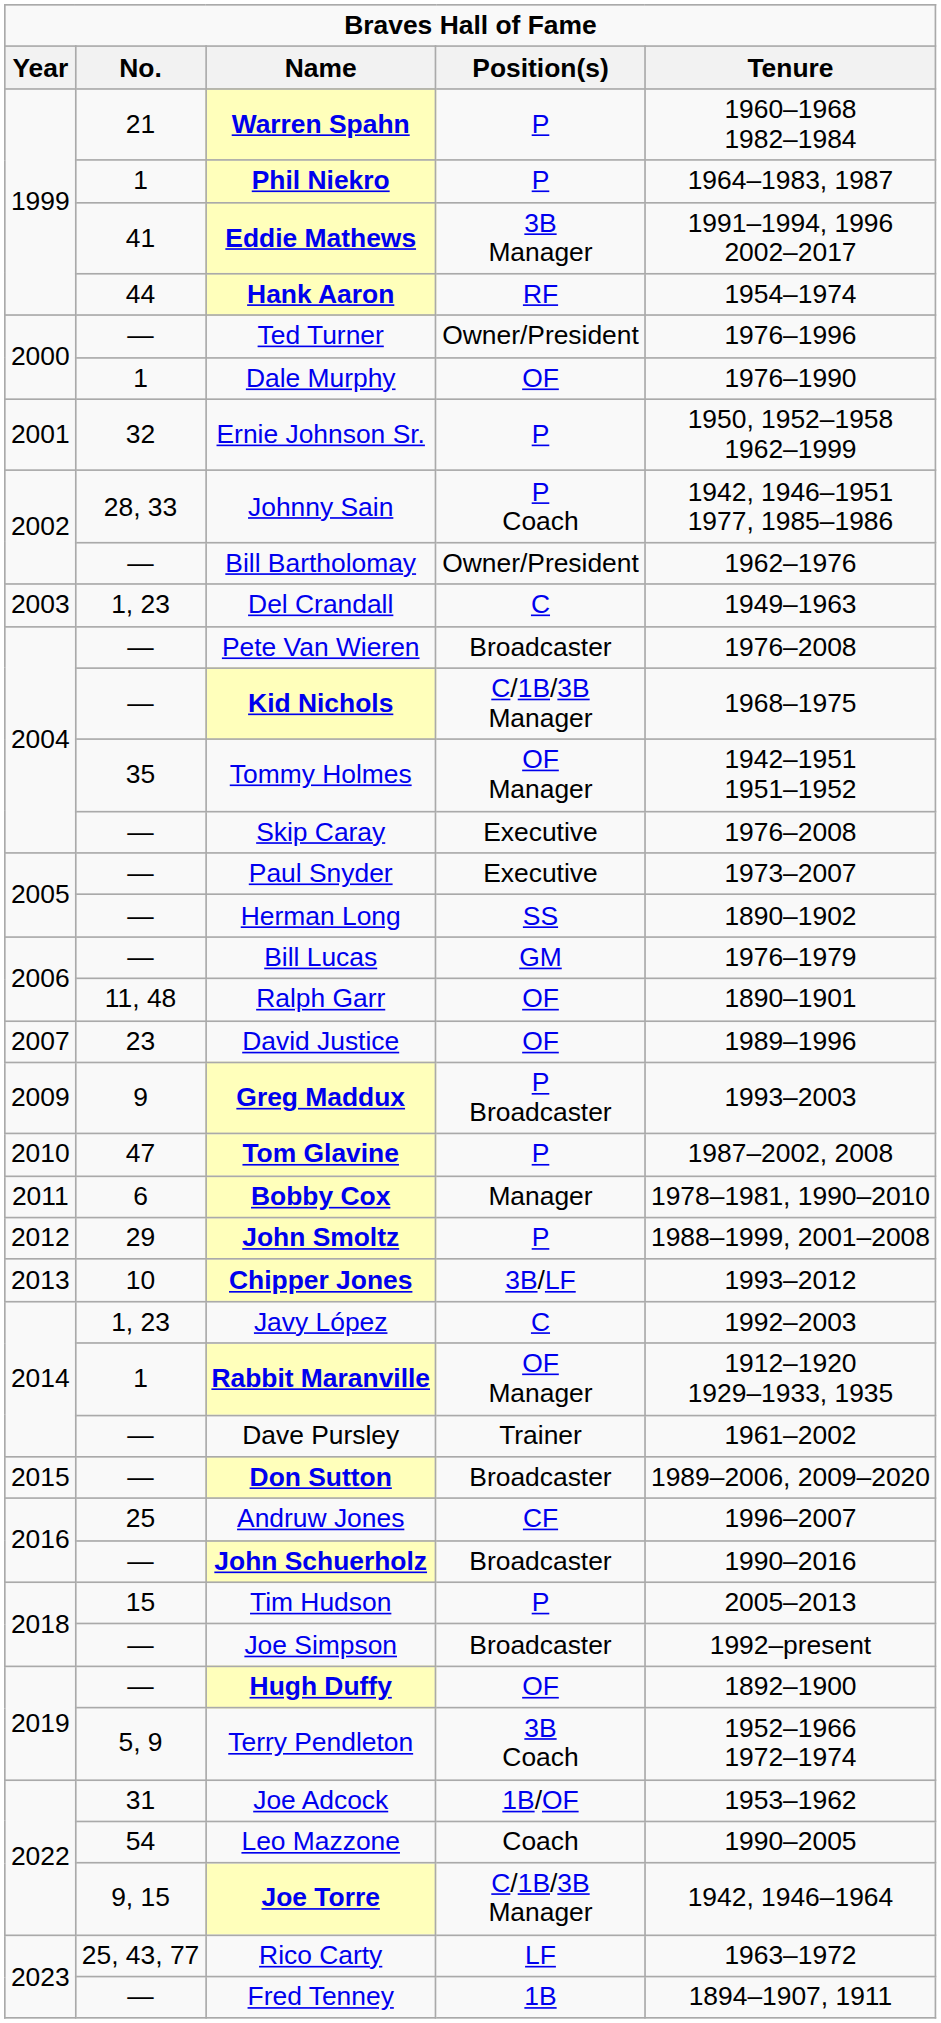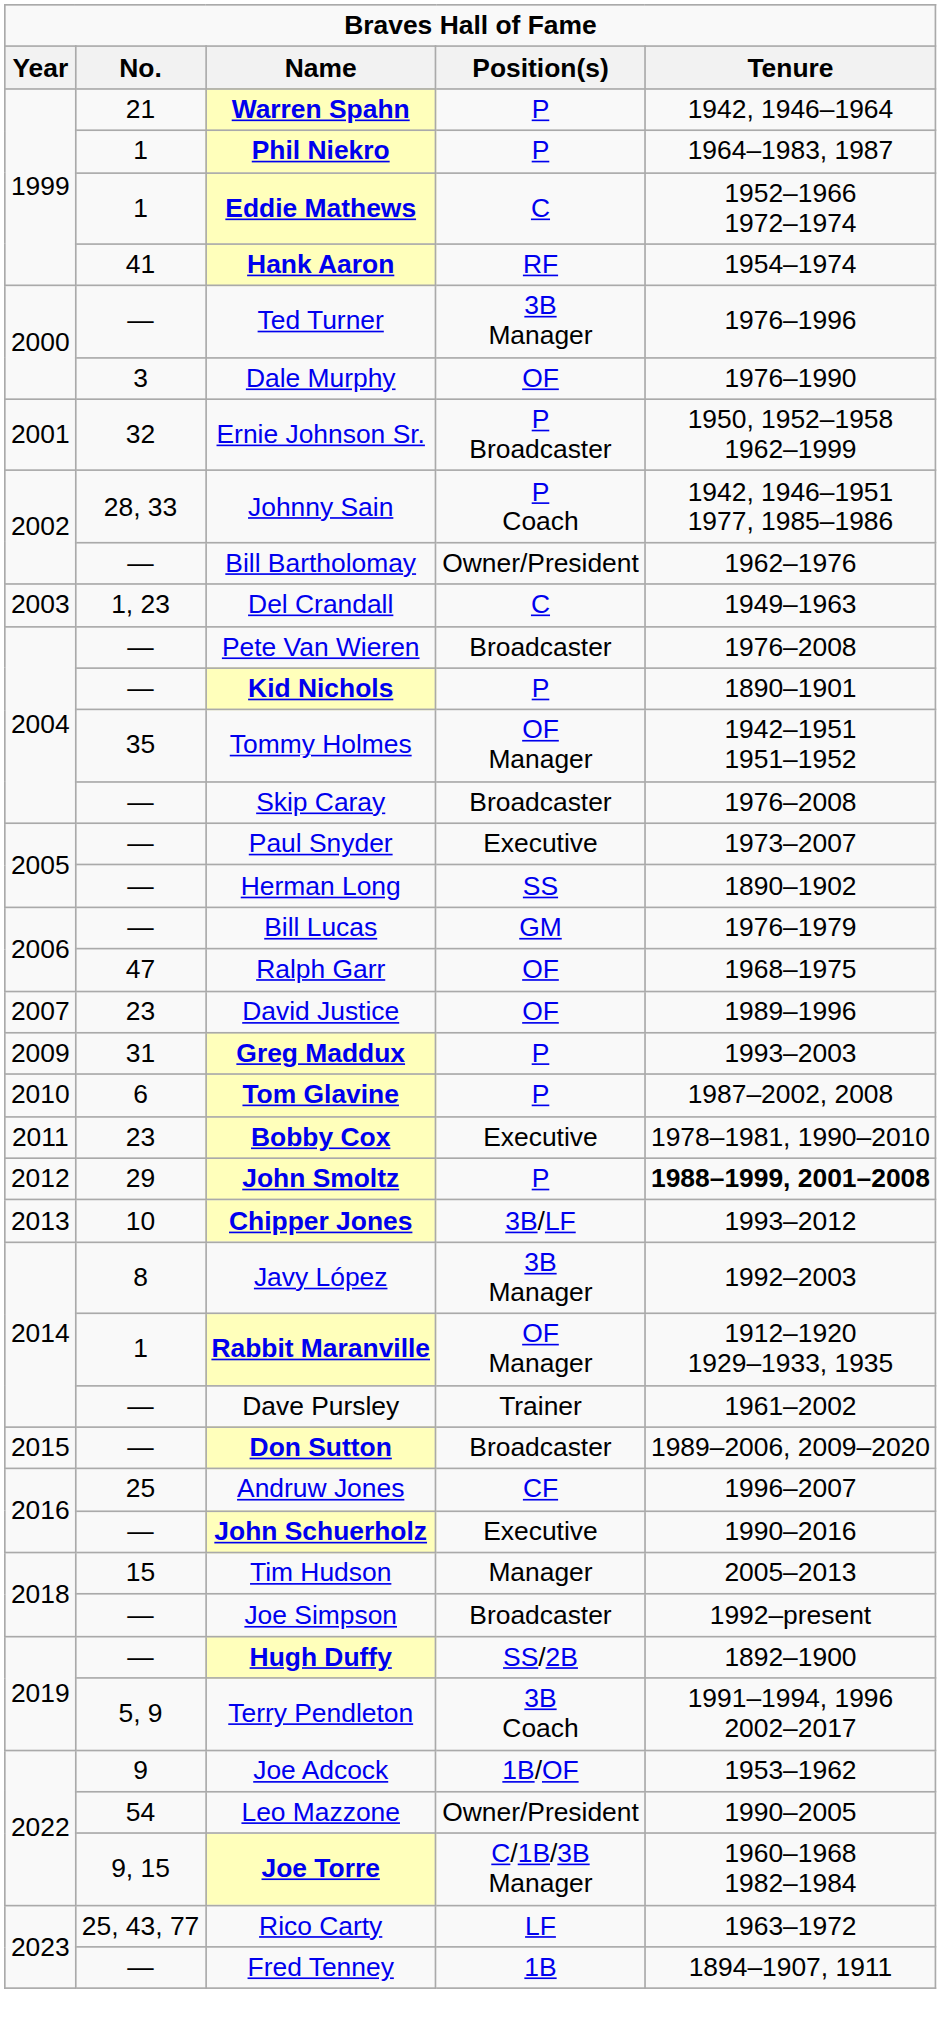(790, 124) 1960–1968 1982–1984 -> (790, 109) 1942, 1946–1964
(141, 237) 41 -> (141, 207) 1
(540, 237) 3B Manager -> (540, 207) C
(790, 237) 1991–1994, 1996 2002–2017 -> (790, 207) 1952–1966 1972–1974
(141, 294) 44 -> (141, 264) 41
(540, 336) Owner/President -> (540, 321) 3B Manager
(141, 377) 1 -> (141, 377) 3
(540, 434) P -> (540, 434) P Broadcaster
(540, 703) C/1B/3B Manager -> (540, 688) P
(790, 703) 1968–1975 -> (790, 688) 1890–1901
(540, 831) Executive -> (540, 801) Broadcaster
(141, 999) 11, 48 -> (141, 969) 47
(790, 999) 1890–1901 -> (790, 969) 1968–1975
(141, 1097) 9 -> (141, 1053) 31
(540, 1097) P Broadcaster -> (540, 1053) P
(141, 1154) 47 -> (141, 1095) 6
(141, 1196) 6 -> (141, 1136) 23
(540, 1196) Manager -> (540, 1136) Executive
(790, 1238) normal -> (790, 1178) bold
(141, 1321) 1, 23 -> (141, 1277) 8
(540, 1321) C -> (540, 1277) 3B Manager
(540, 1560) Broadcaster -> (540, 1531) Executive
(540, 1602) P -> (540, 1573) Manager
(540, 1686) OF -> (540, 1656) SS/2B
(790, 1743) 1952–1966 1972–1974 -> (790, 1713) 1991–1994, 1996 2002–2017
(141, 1800) 31 -> (141, 1770) 9
(540, 1841) Coach -> (540, 1812) Owner/President
(790, 1898) 1942, 1946–1964 -> (790, 1868) 1960–1968 1982–1984
